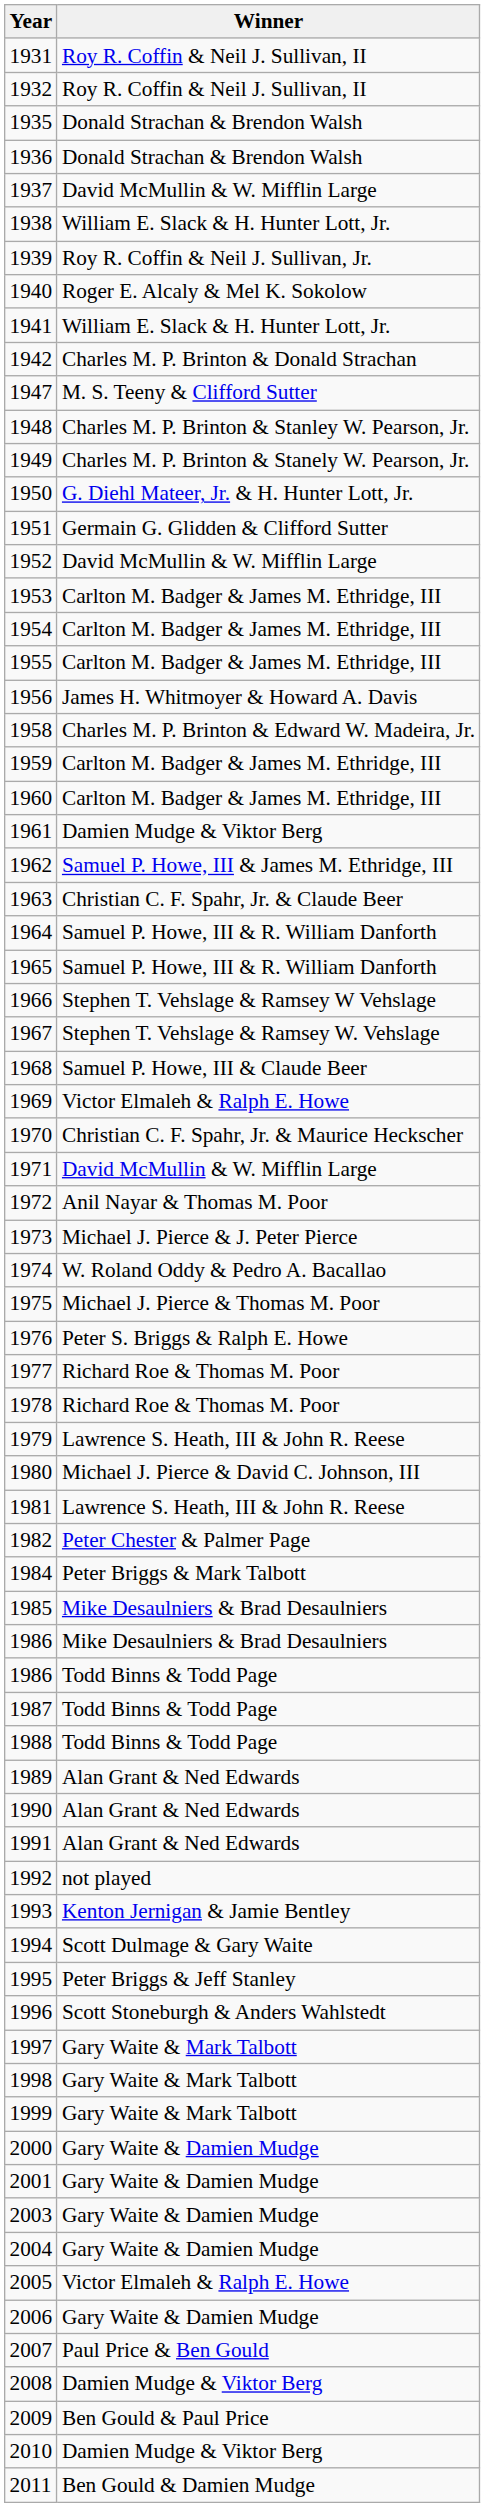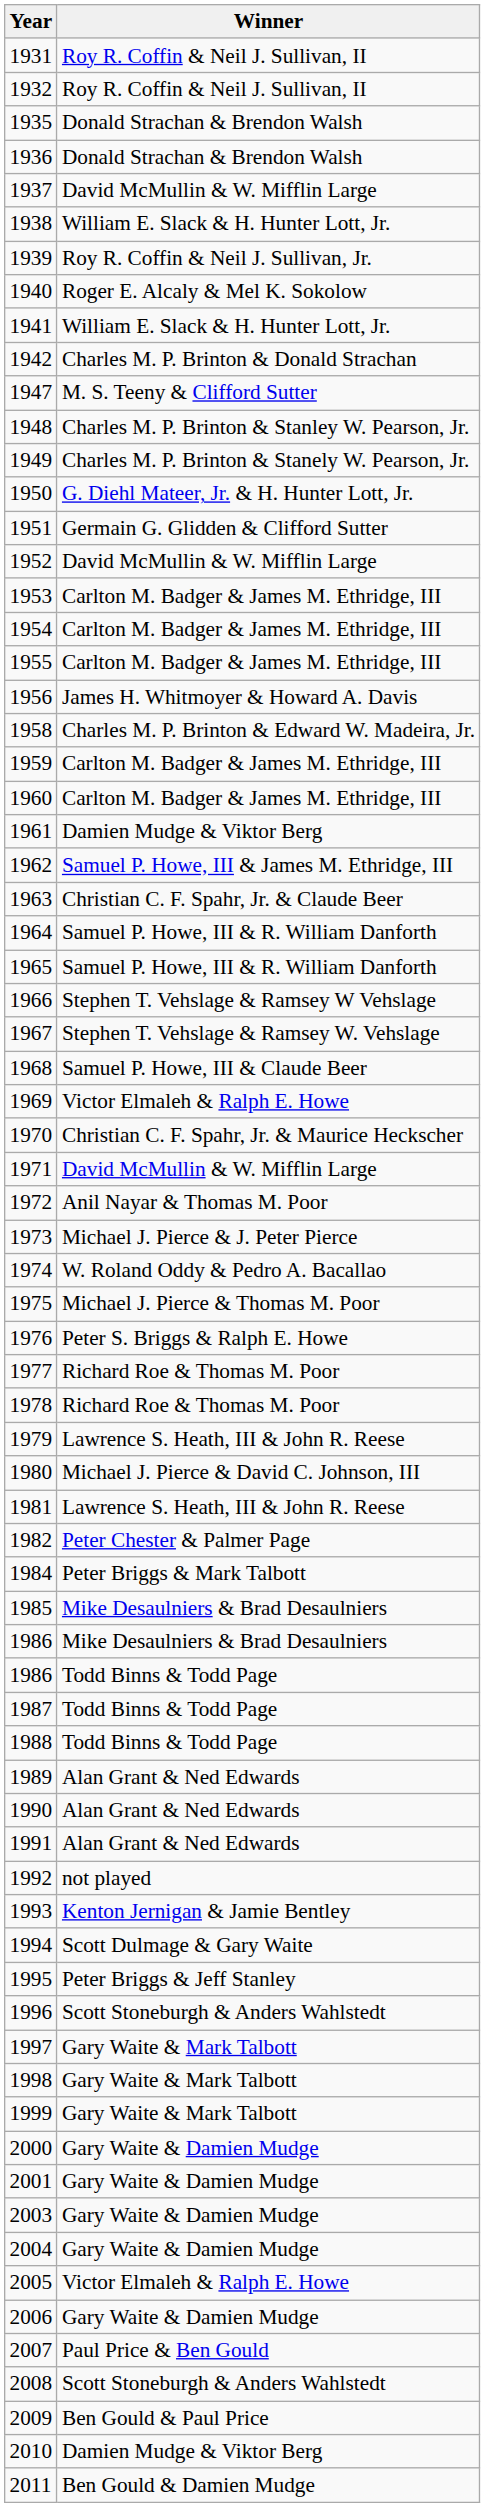(192, 2383) Damien Mudge & Viktor Berg -> (224, 2383) Scott Stoneburgh & Anders Wahlstedt
